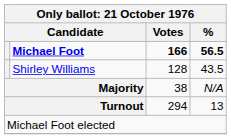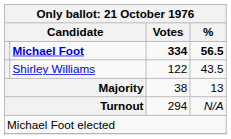(178, 51) 166 -> (178, 51) 334
(178, 69) 128 -> (178, 69) 122
(214, 88) N/A -> (217, 88) 13
(217, 106) 13 -> (214, 106) N/A
